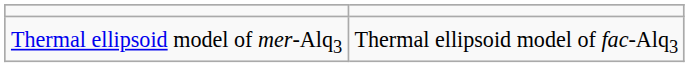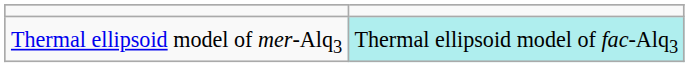(516, 41) no background -> (516, 41) paleturquoise background
